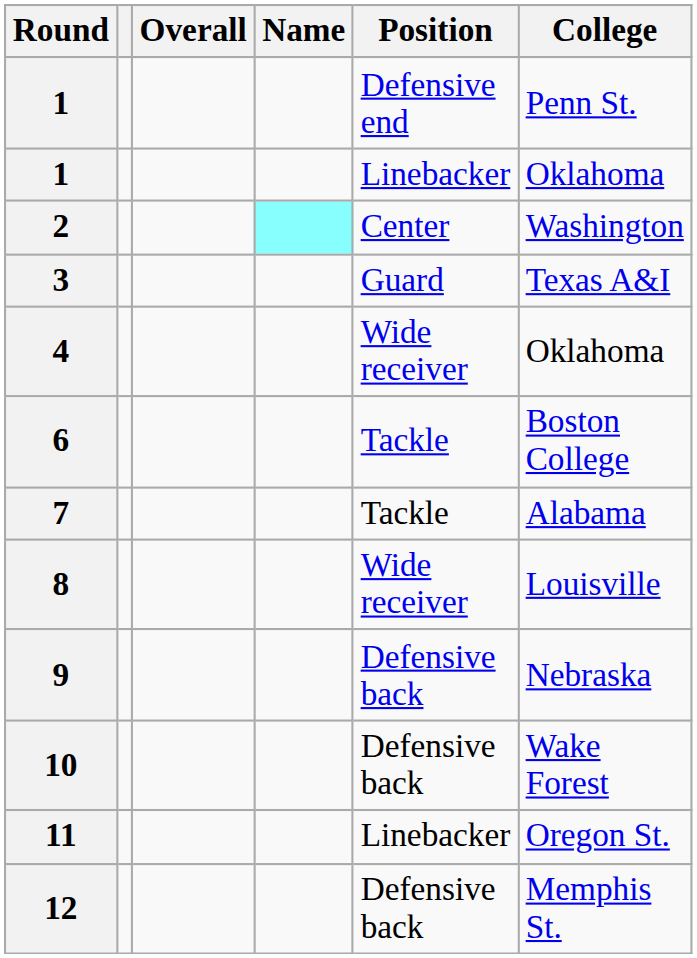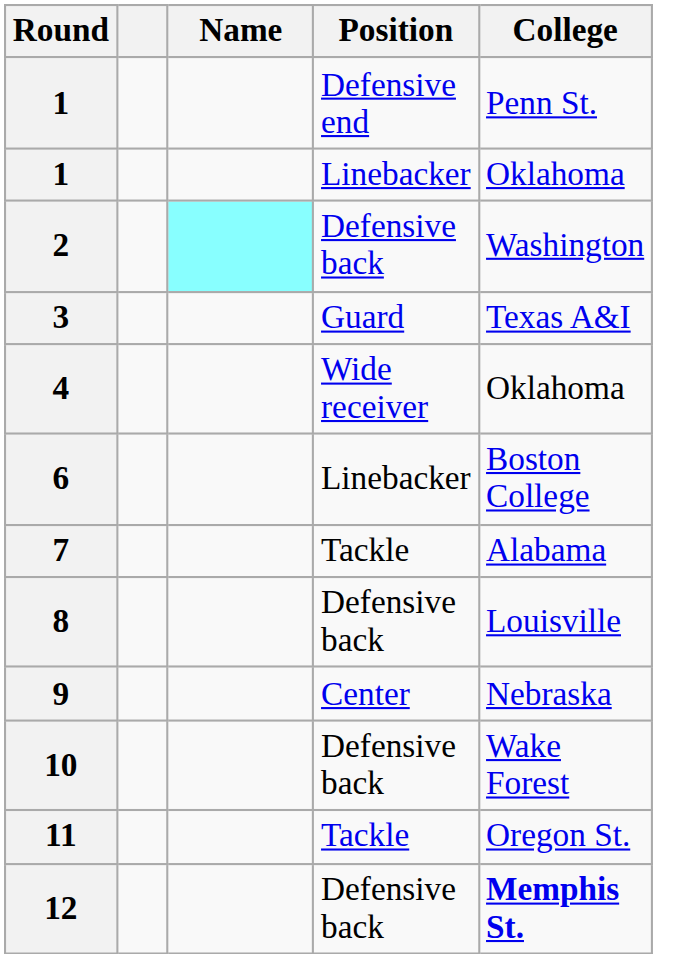- column: (193, 30)
(405, 226) Center -> (388, 245) Defensive back
(405, 441) Tackle -> (396, 478) Linebacker
(414, 584) Wide receiver -> (388, 621) Defensive back
(428, 674) Defensive back -> (365, 693) Center
(435, 836) Linebacker -> (365, 836) Tackle
(589, 907) normal -> (553, 907) bold
